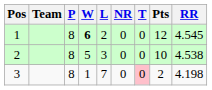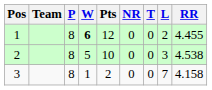columns swapped: (104, 14) <-> (161, 14)
(189, 34) 4.545 -> (189, 34) 4.455
(142, 74) pink background -> (151, 74) no background
(189, 74) 4.198 -> (189, 74) 4.158
